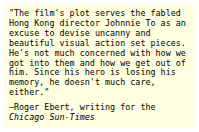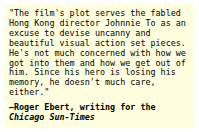(82, 113) normal -> (82, 113) bold
